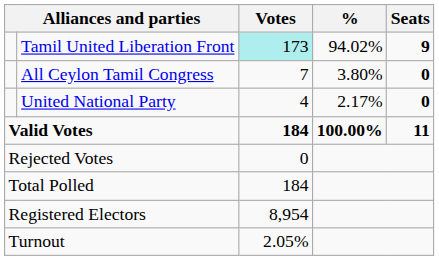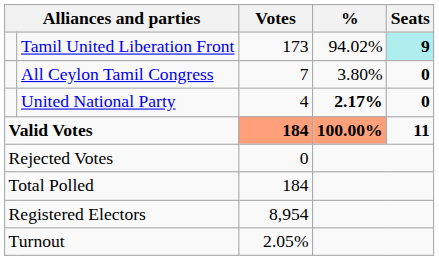(295, 46) paleturquoise background -> (295, 46) no background
(426, 46) no background -> (426, 46) paleturquoise background
(360, 102) normal -> (358, 102) bold
(295, 130) no background -> (295, 130) lightsalmon background
(350, 130) no background -> (350, 130) lightsalmon background
